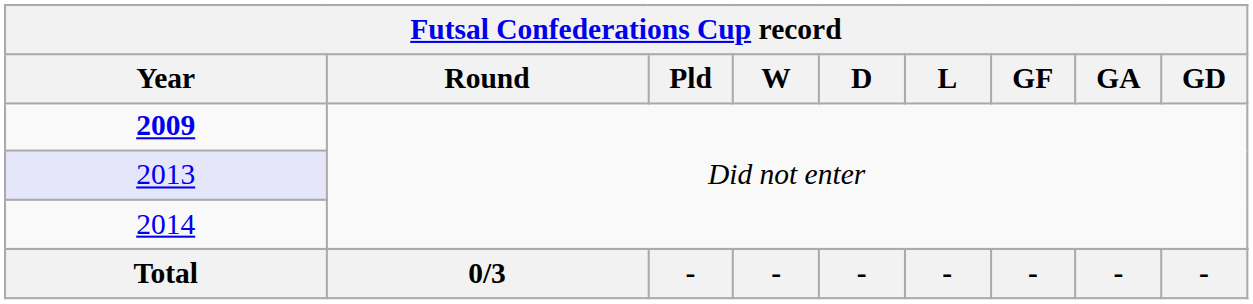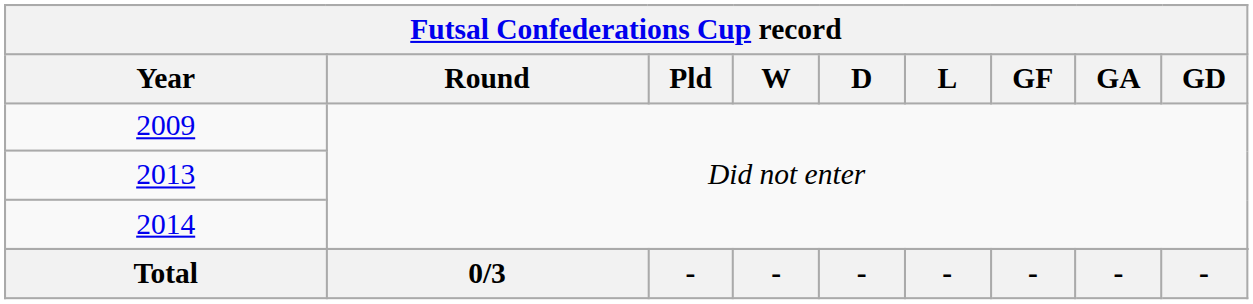(166, 126) bold -> (166, 126) normal
(166, 175) lavender background -> (166, 175) no background
